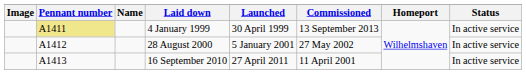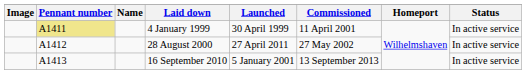(339, 28) 13 September 2013 -> (327, 28) 11 April 2001
(263, 45) 5 January 2001 -> (260, 45) 27 April 2011
(260, 61) 27 April 2011 -> (263, 61) 5 January 2001
(327, 61) 11 April 2001 -> (339, 61) 13 September 2013
